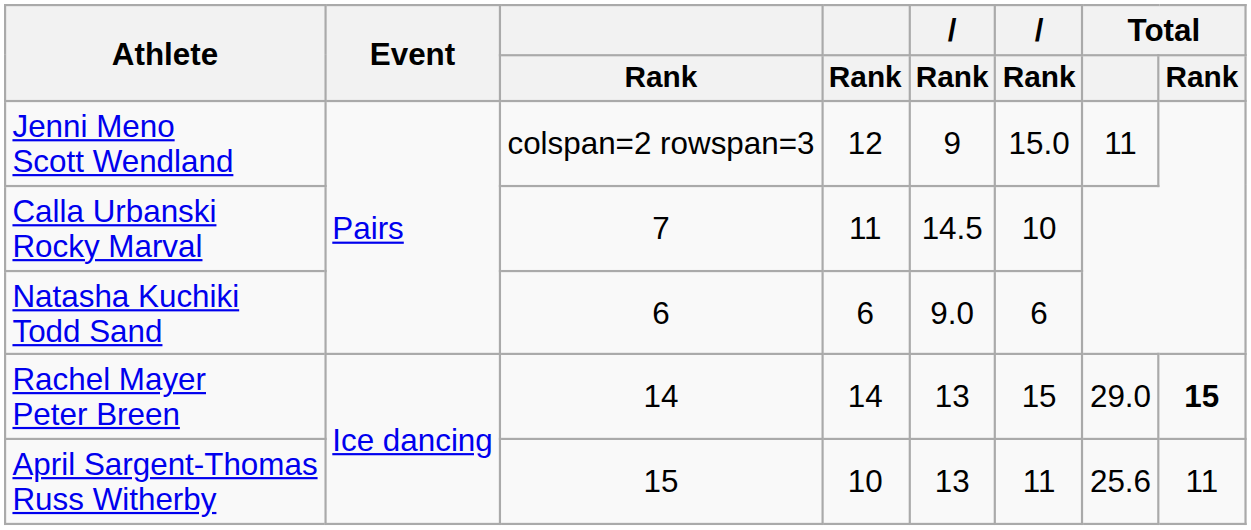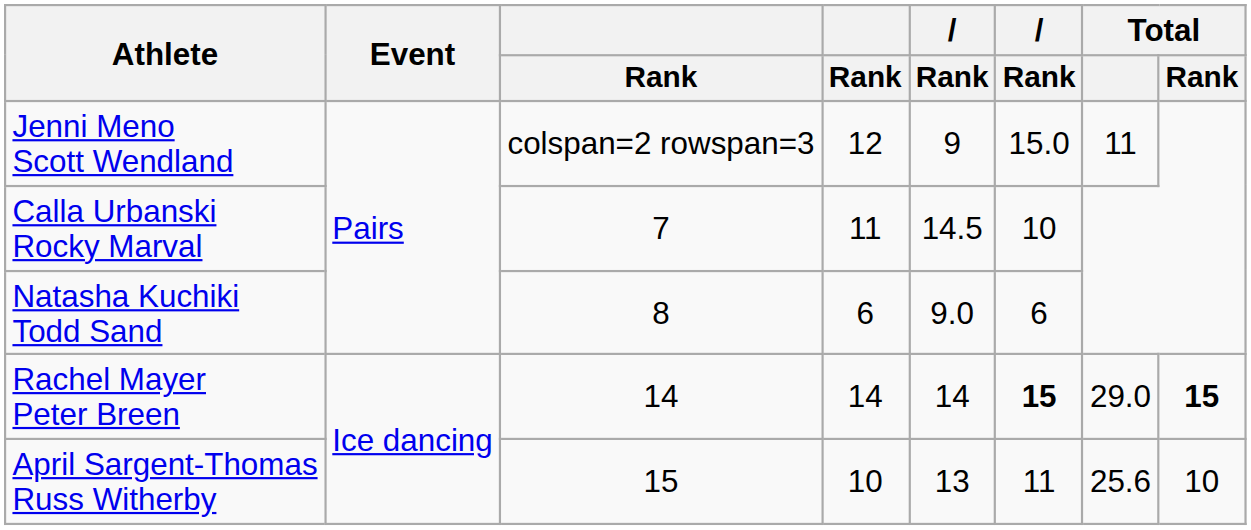(661, 313) 6 -> (661, 313) 8
(952, 398) 13 -> (952, 398) 14
(1039, 398) normal -> (1039, 398) bold
(1202, 482) 11 -> (1202, 482) 10
